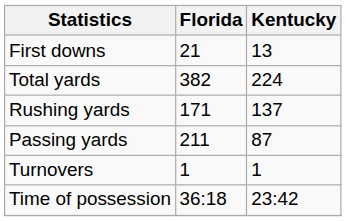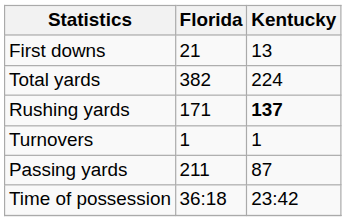(267, 110) normal -> (267, 110) bold
rows swapped: (68, 140) <-> (51, 170)
